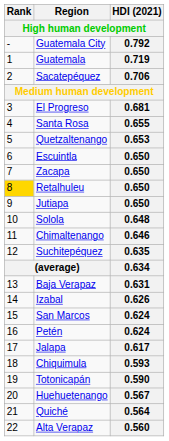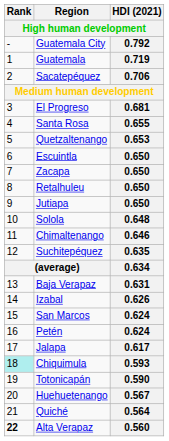(9, 188) gold background -> (9, 188) no background
(12, 364) no background -> (12, 364) paleturquoise background
(12, 428) normal -> (12, 428) bold
